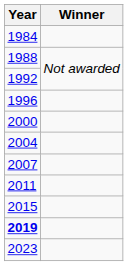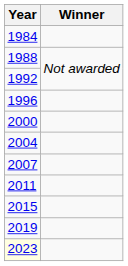(22, 228) bold -> (22, 228) normal
(22, 249) no background -> (22, 249) lightyellow background
